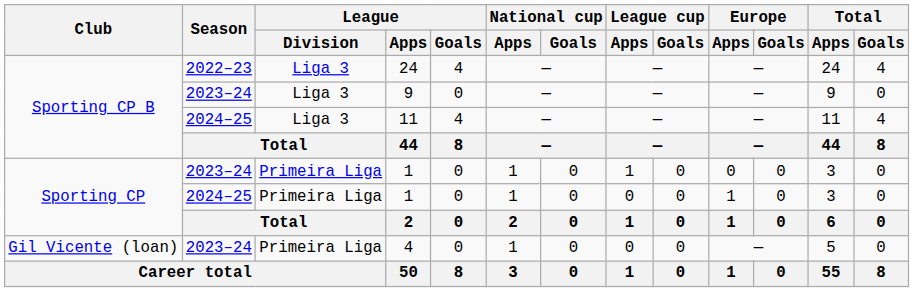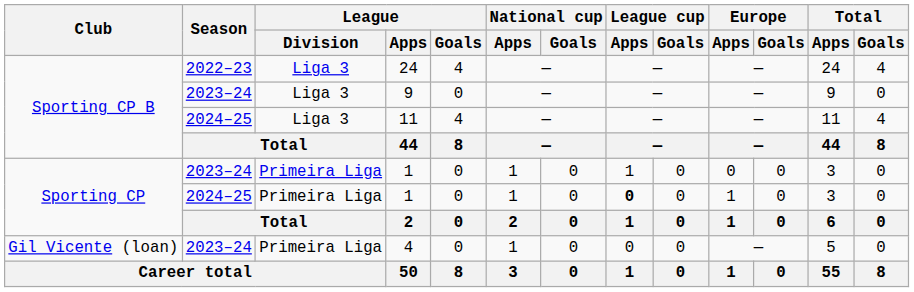(630, 197) normal -> (630, 197) bold
